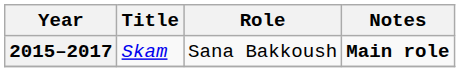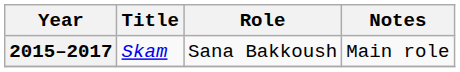(398, 51) bold -> (398, 51) normal
